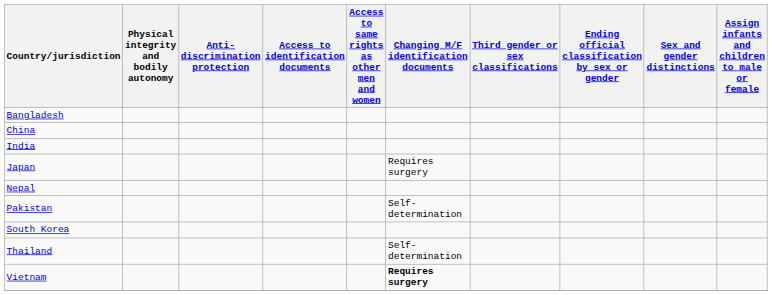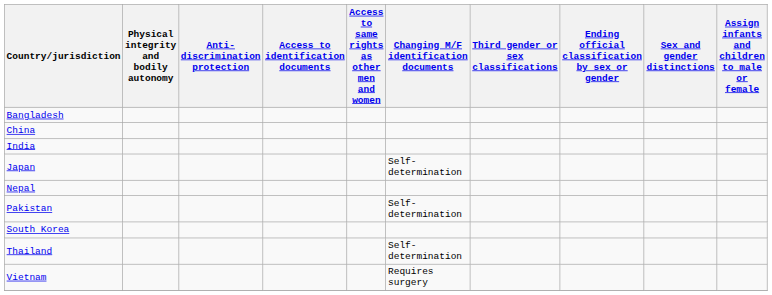(411, 167) Requires surgery -> (425, 167) Self-determination
(411, 277) bold -> (411, 277) normal
